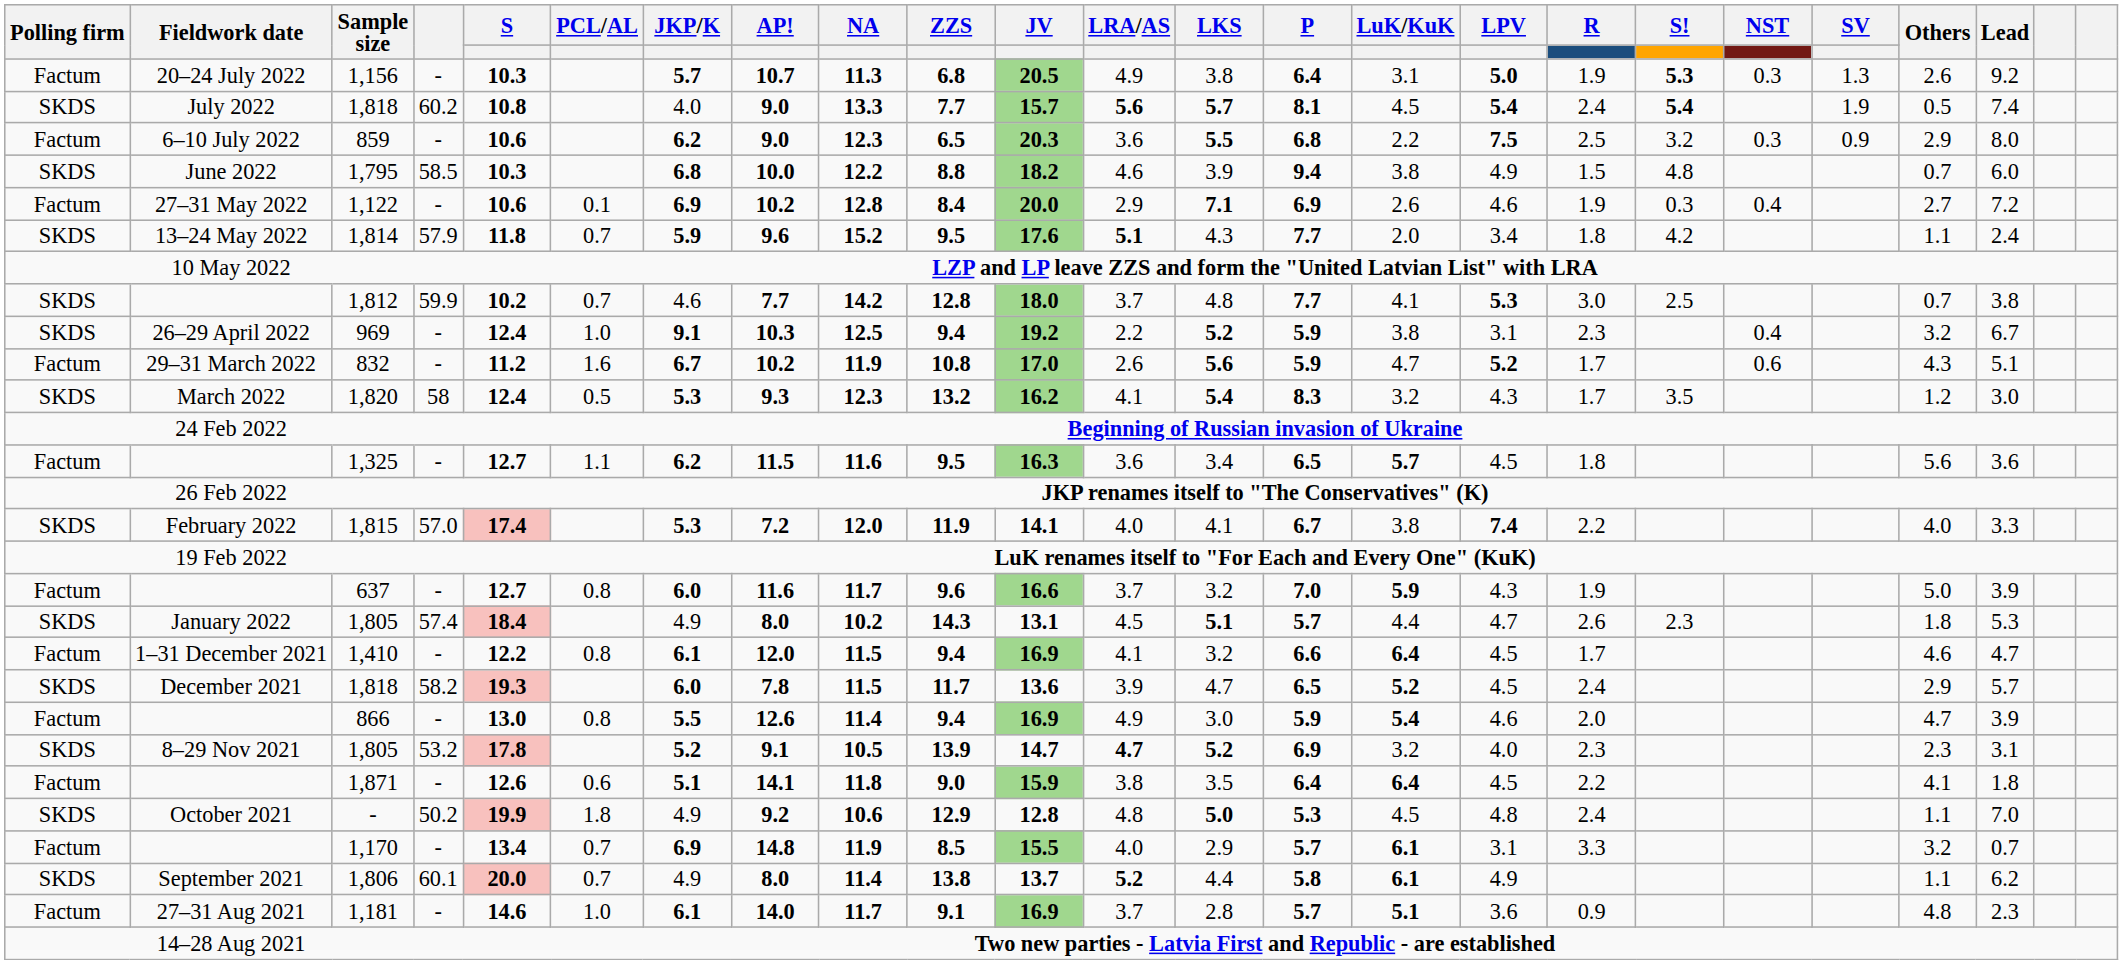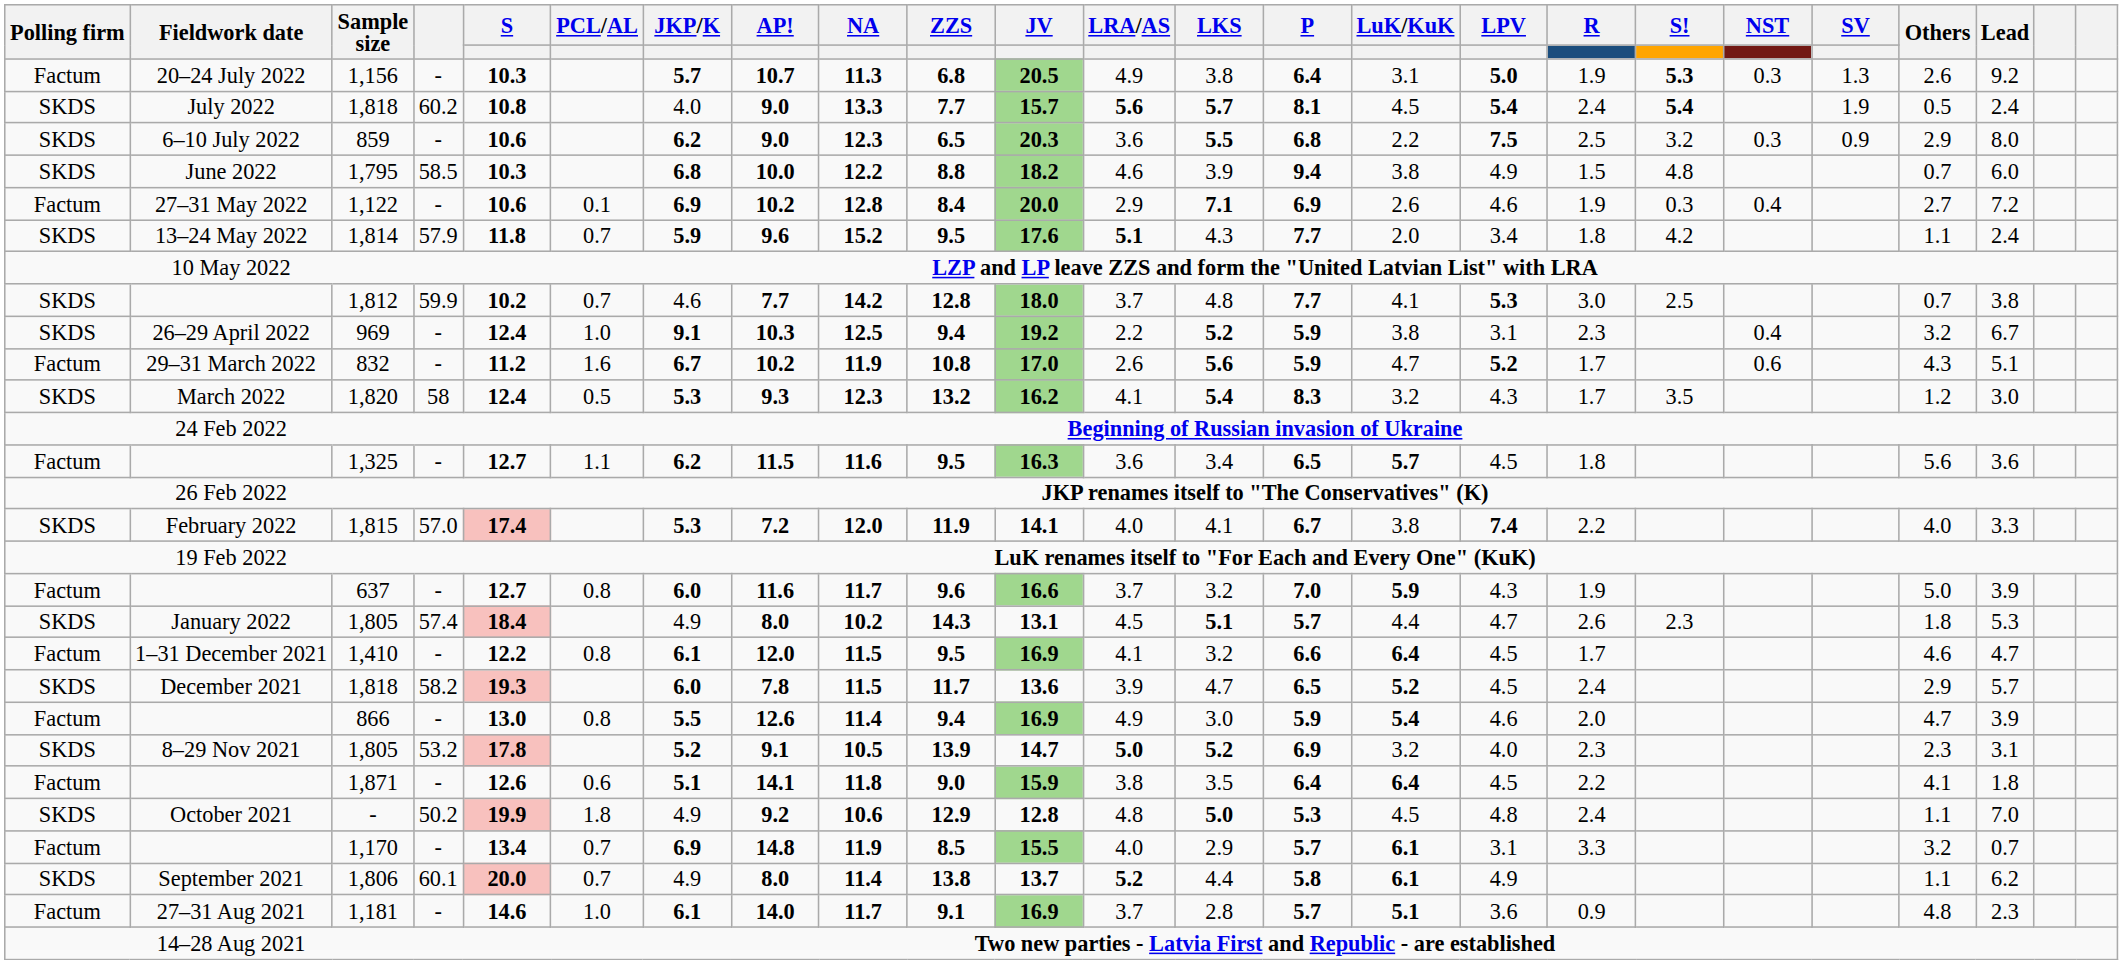(2005, 107) 7.4 -> (2005, 107) 2.4
(67, 139) Factum -> (67, 139) SKDS
(951, 654) 9.4 -> (951, 654) 9.5
(1129, 751) 4.7 -> (1129, 751) 5.0
